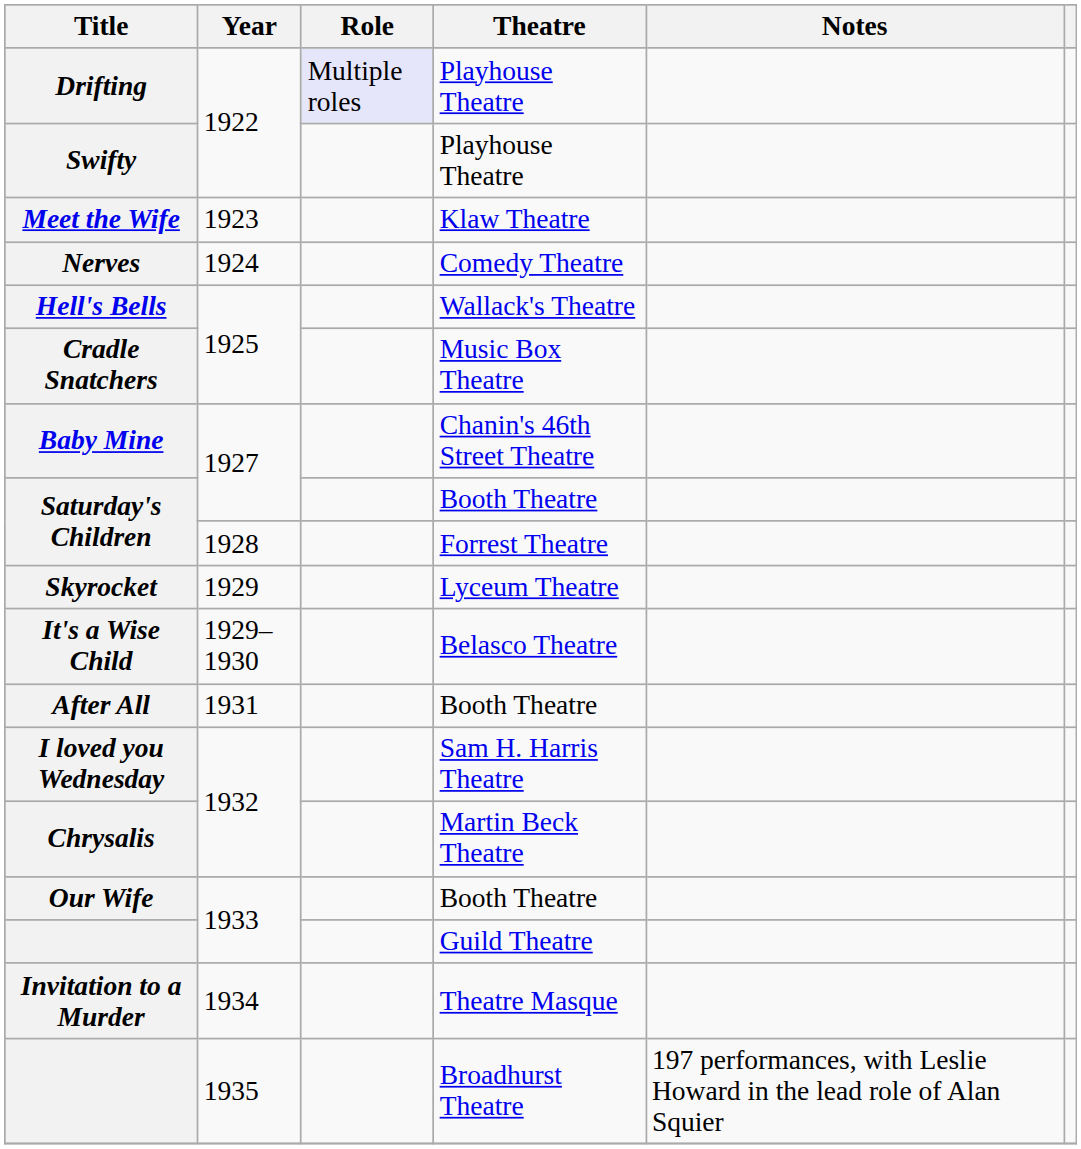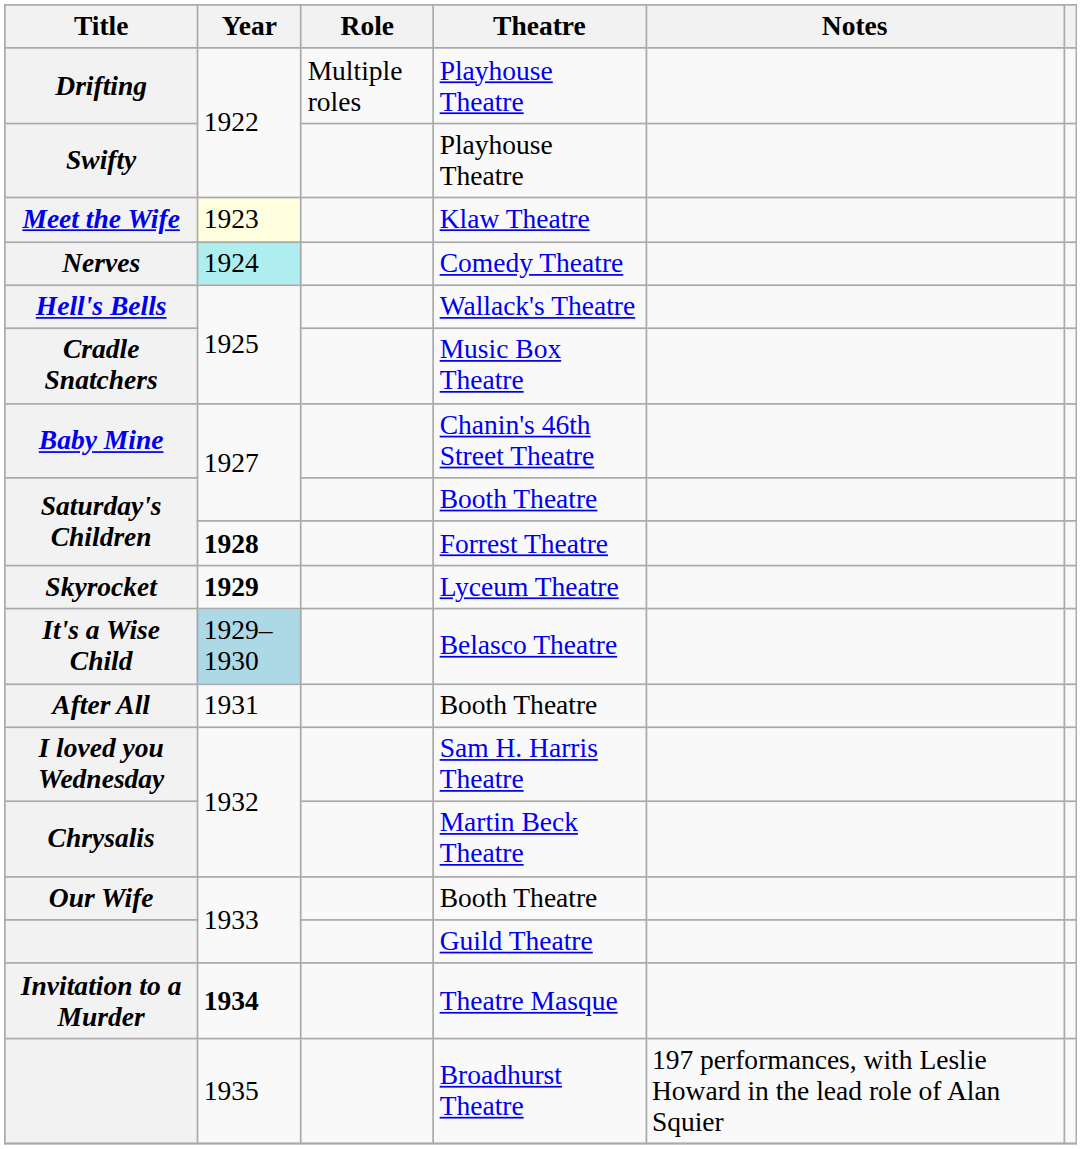(355, 85) lavender background -> (355, 85) no background
(231, 219) no background -> (231, 219) lightyellow background
(231, 262) no background -> (231, 262) paleturquoise background
(231, 542) normal -> (231, 542) bold
(231, 586) normal -> (231, 586) bold
(238, 645) no background -> (238, 645) lightblue background
(231, 1000) normal -> (231, 1000) bold
